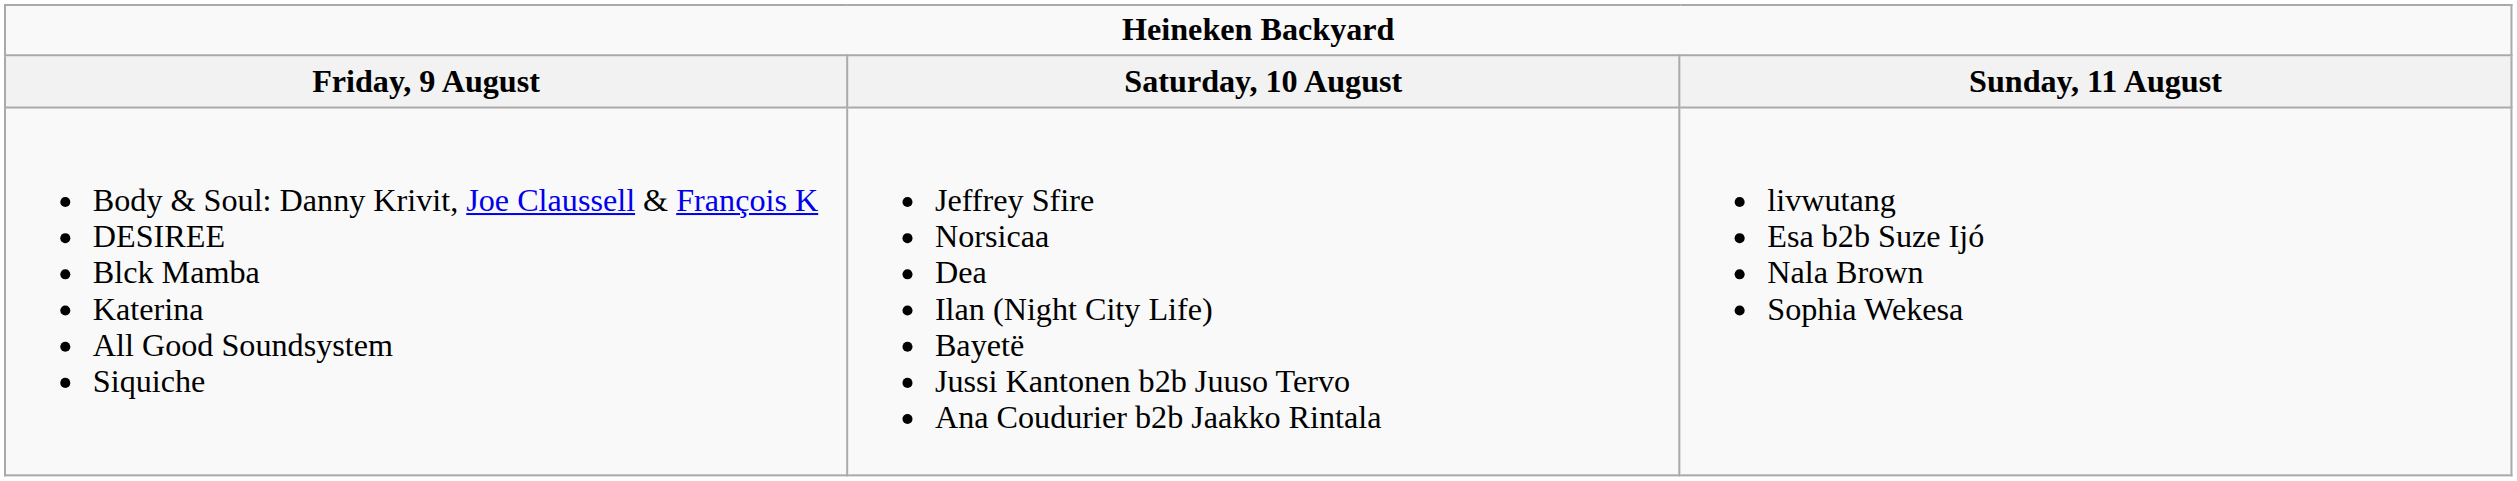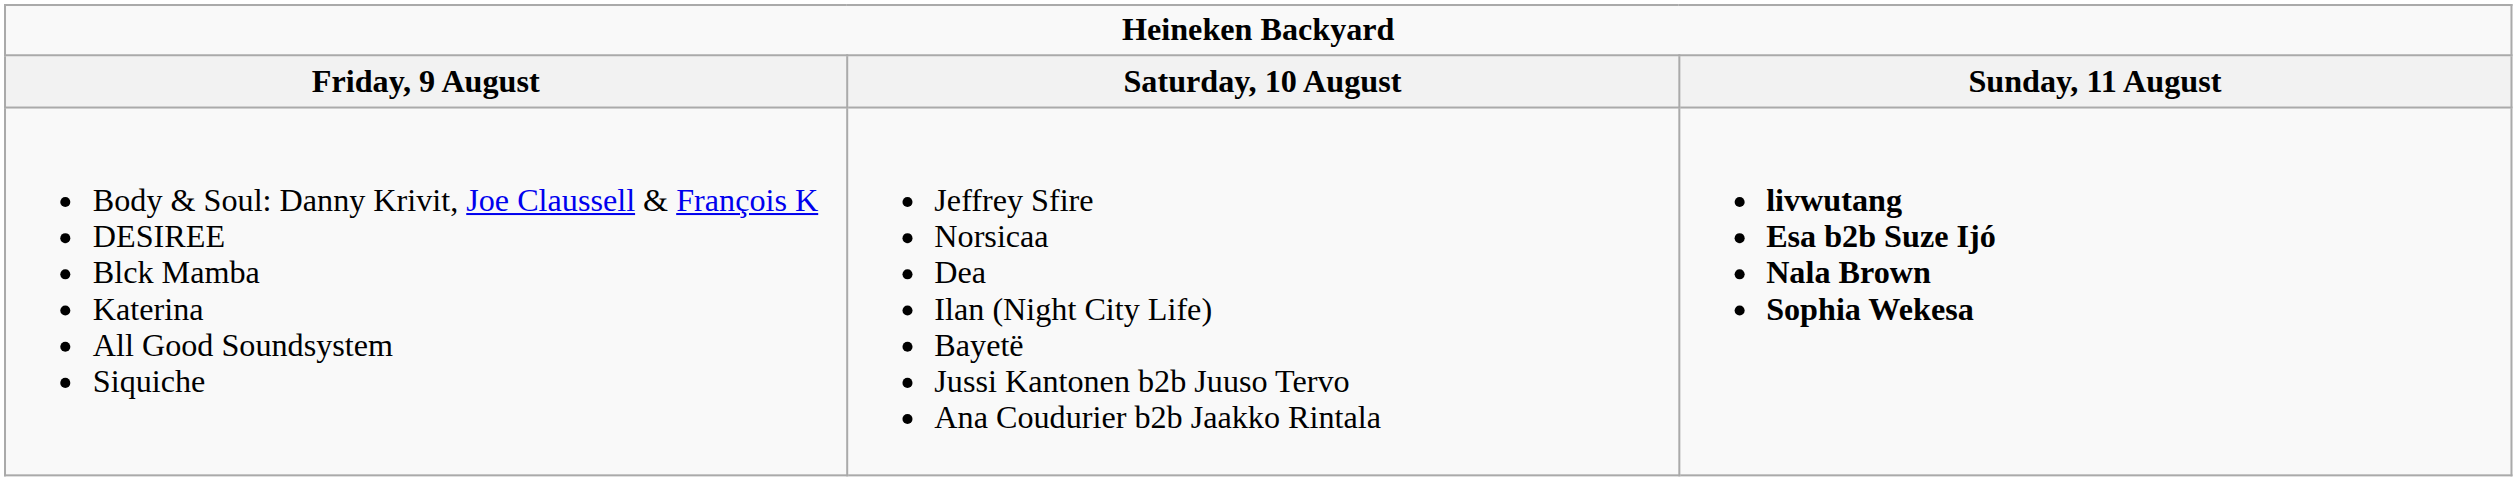(2095, 255) normal -> (2095, 255) bold
